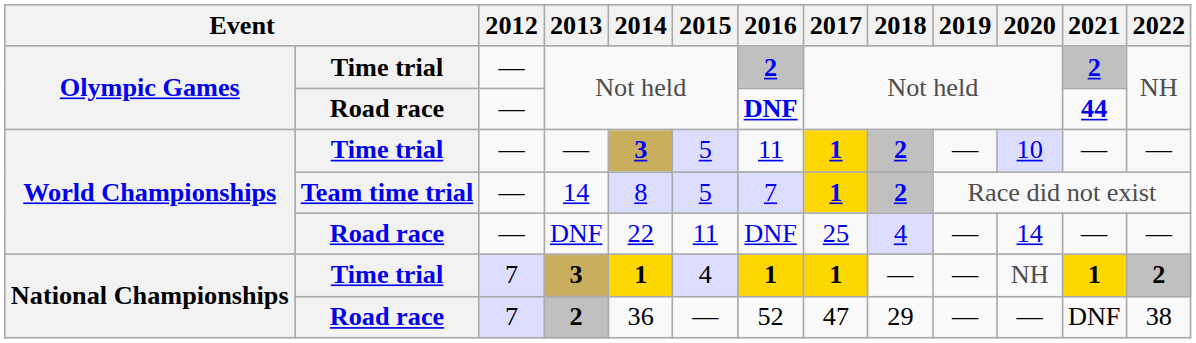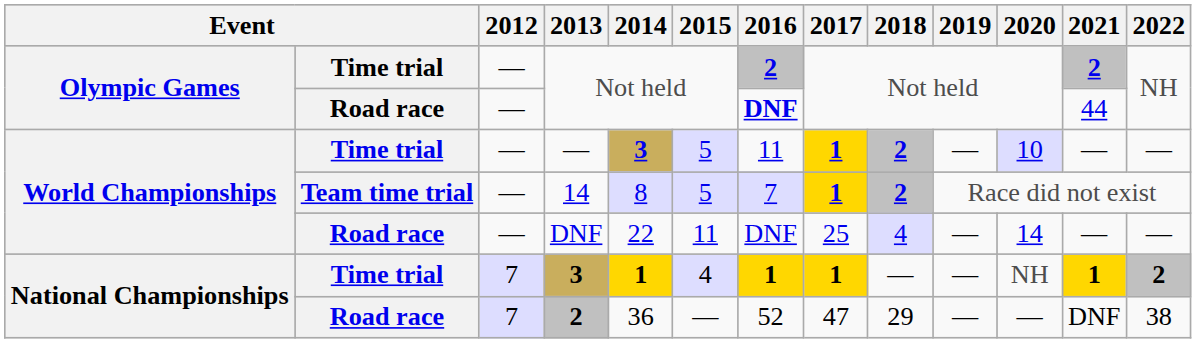(1094, 108) bold -> (1094, 108) normal
